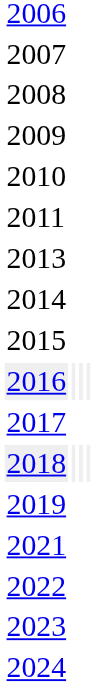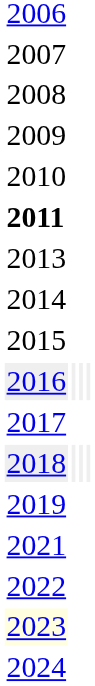(36, 217) normal -> (36, 217) bold
(36, 626) no background -> (36, 626) lightyellow background
